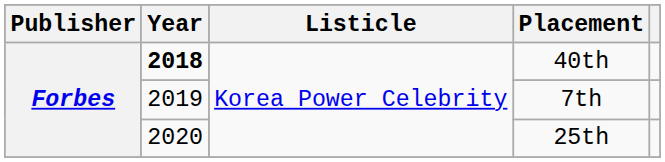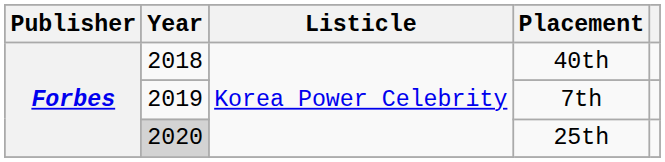(175, 62) bold -> (175, 62) normal
(175, 138) no background -> (175, 138) lightgrey background
